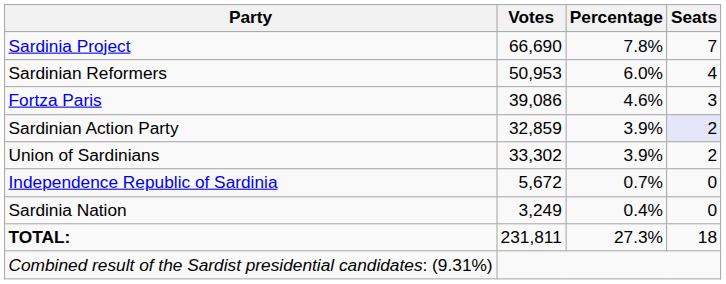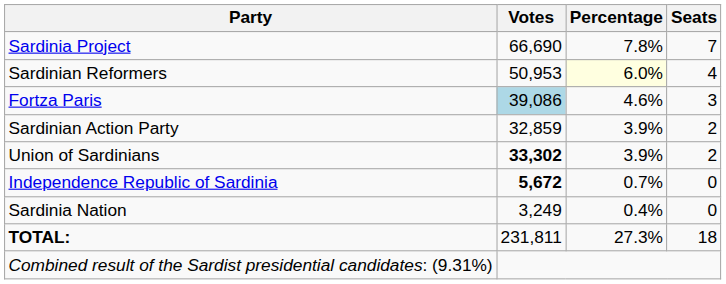(643, 73) no background -> (643, 73) lightyellow background
(535, 100) no background -> (535, 100) lightblue background
(712, 127) lavender background -> (712, 127) no background
(535, 155) normal -> (535, 155) bold
(540, 182) normal -> (540, 182) bold
